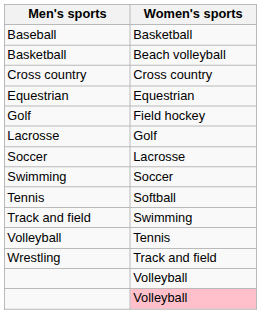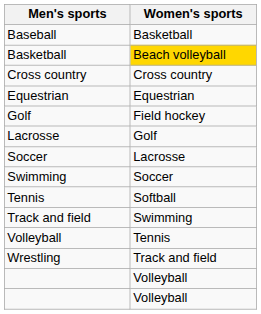(180, 55) no background -> (180, 55) gold background
(160, 298) pink background -> (160, 298) no background
